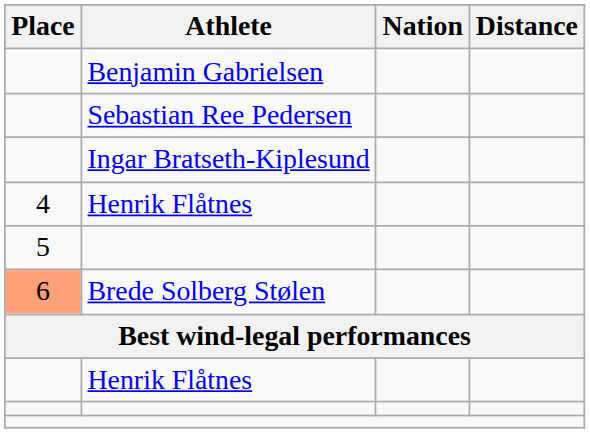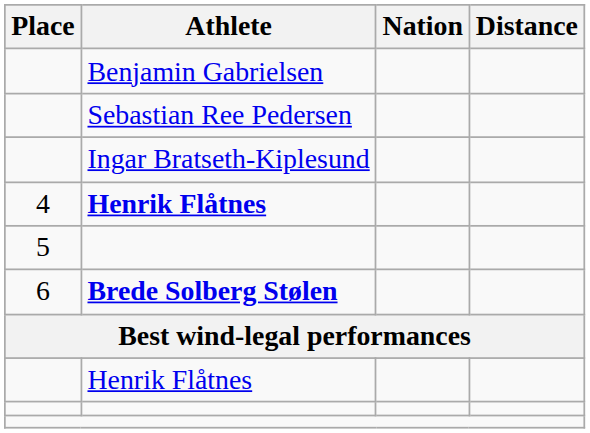(170, 203) normal -> (177, 203) bold
(43, 291) lightsalmon background -> (43, 291) no background
(206, 291) normal -> (213, 291) bold
